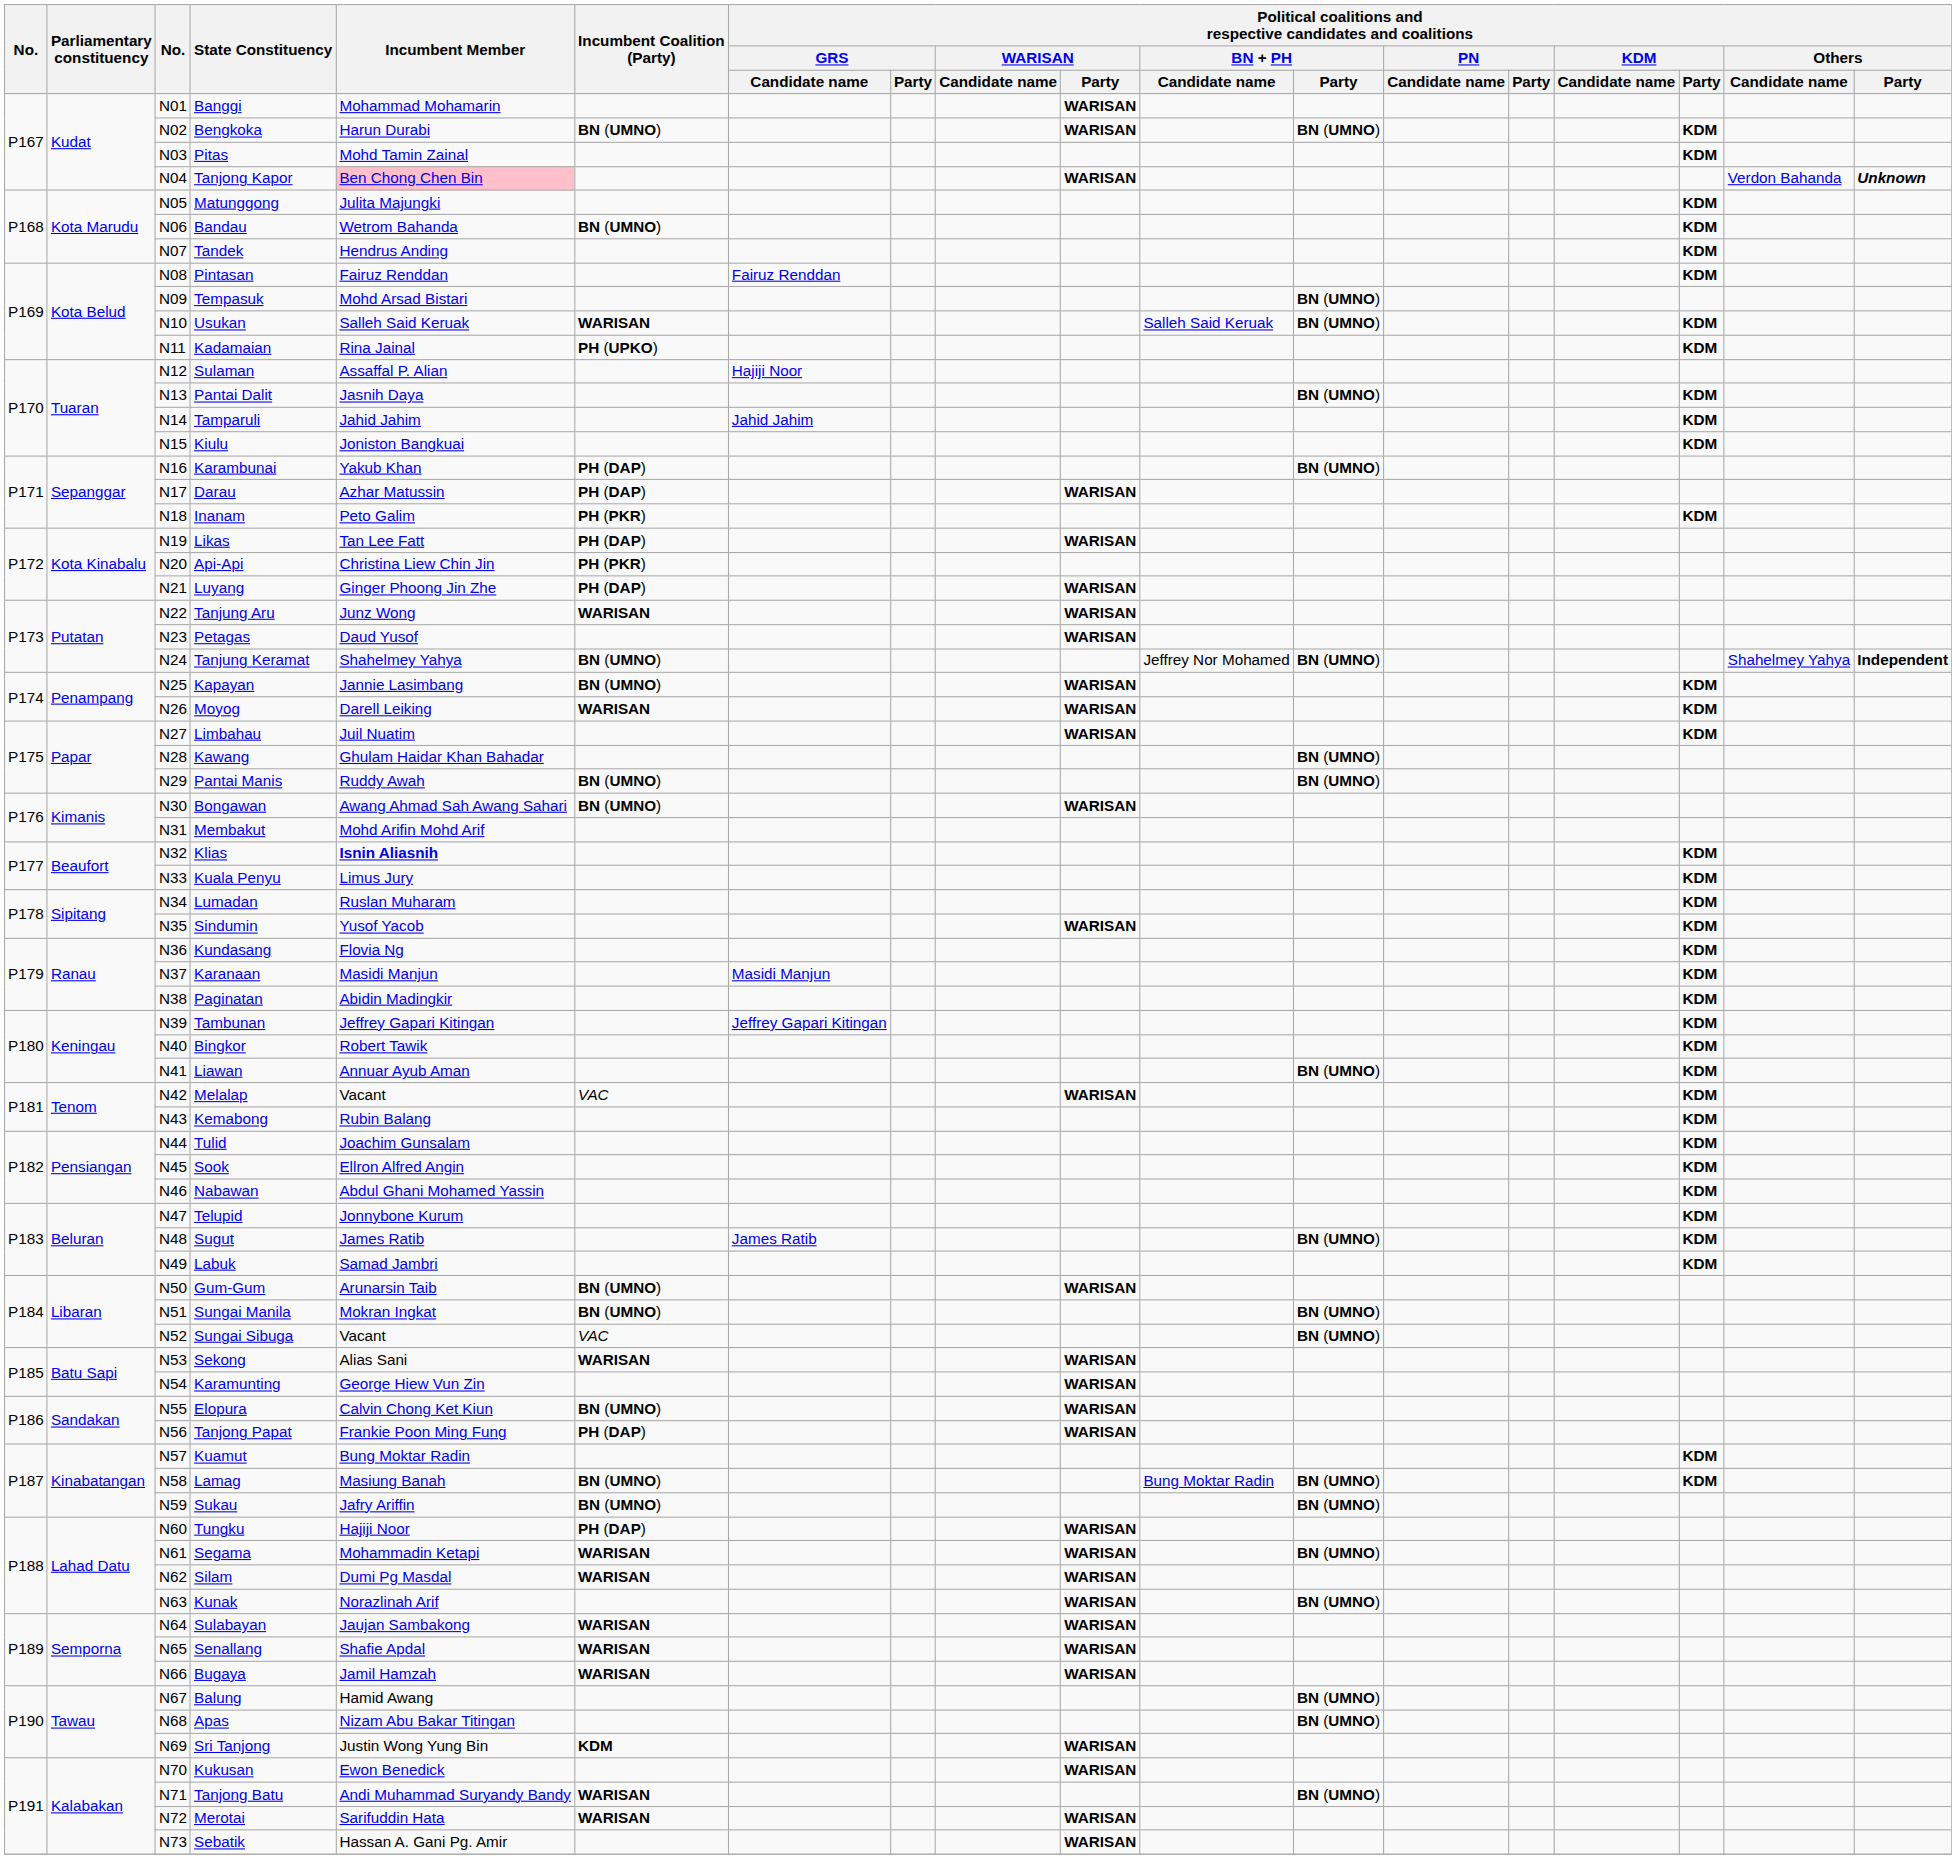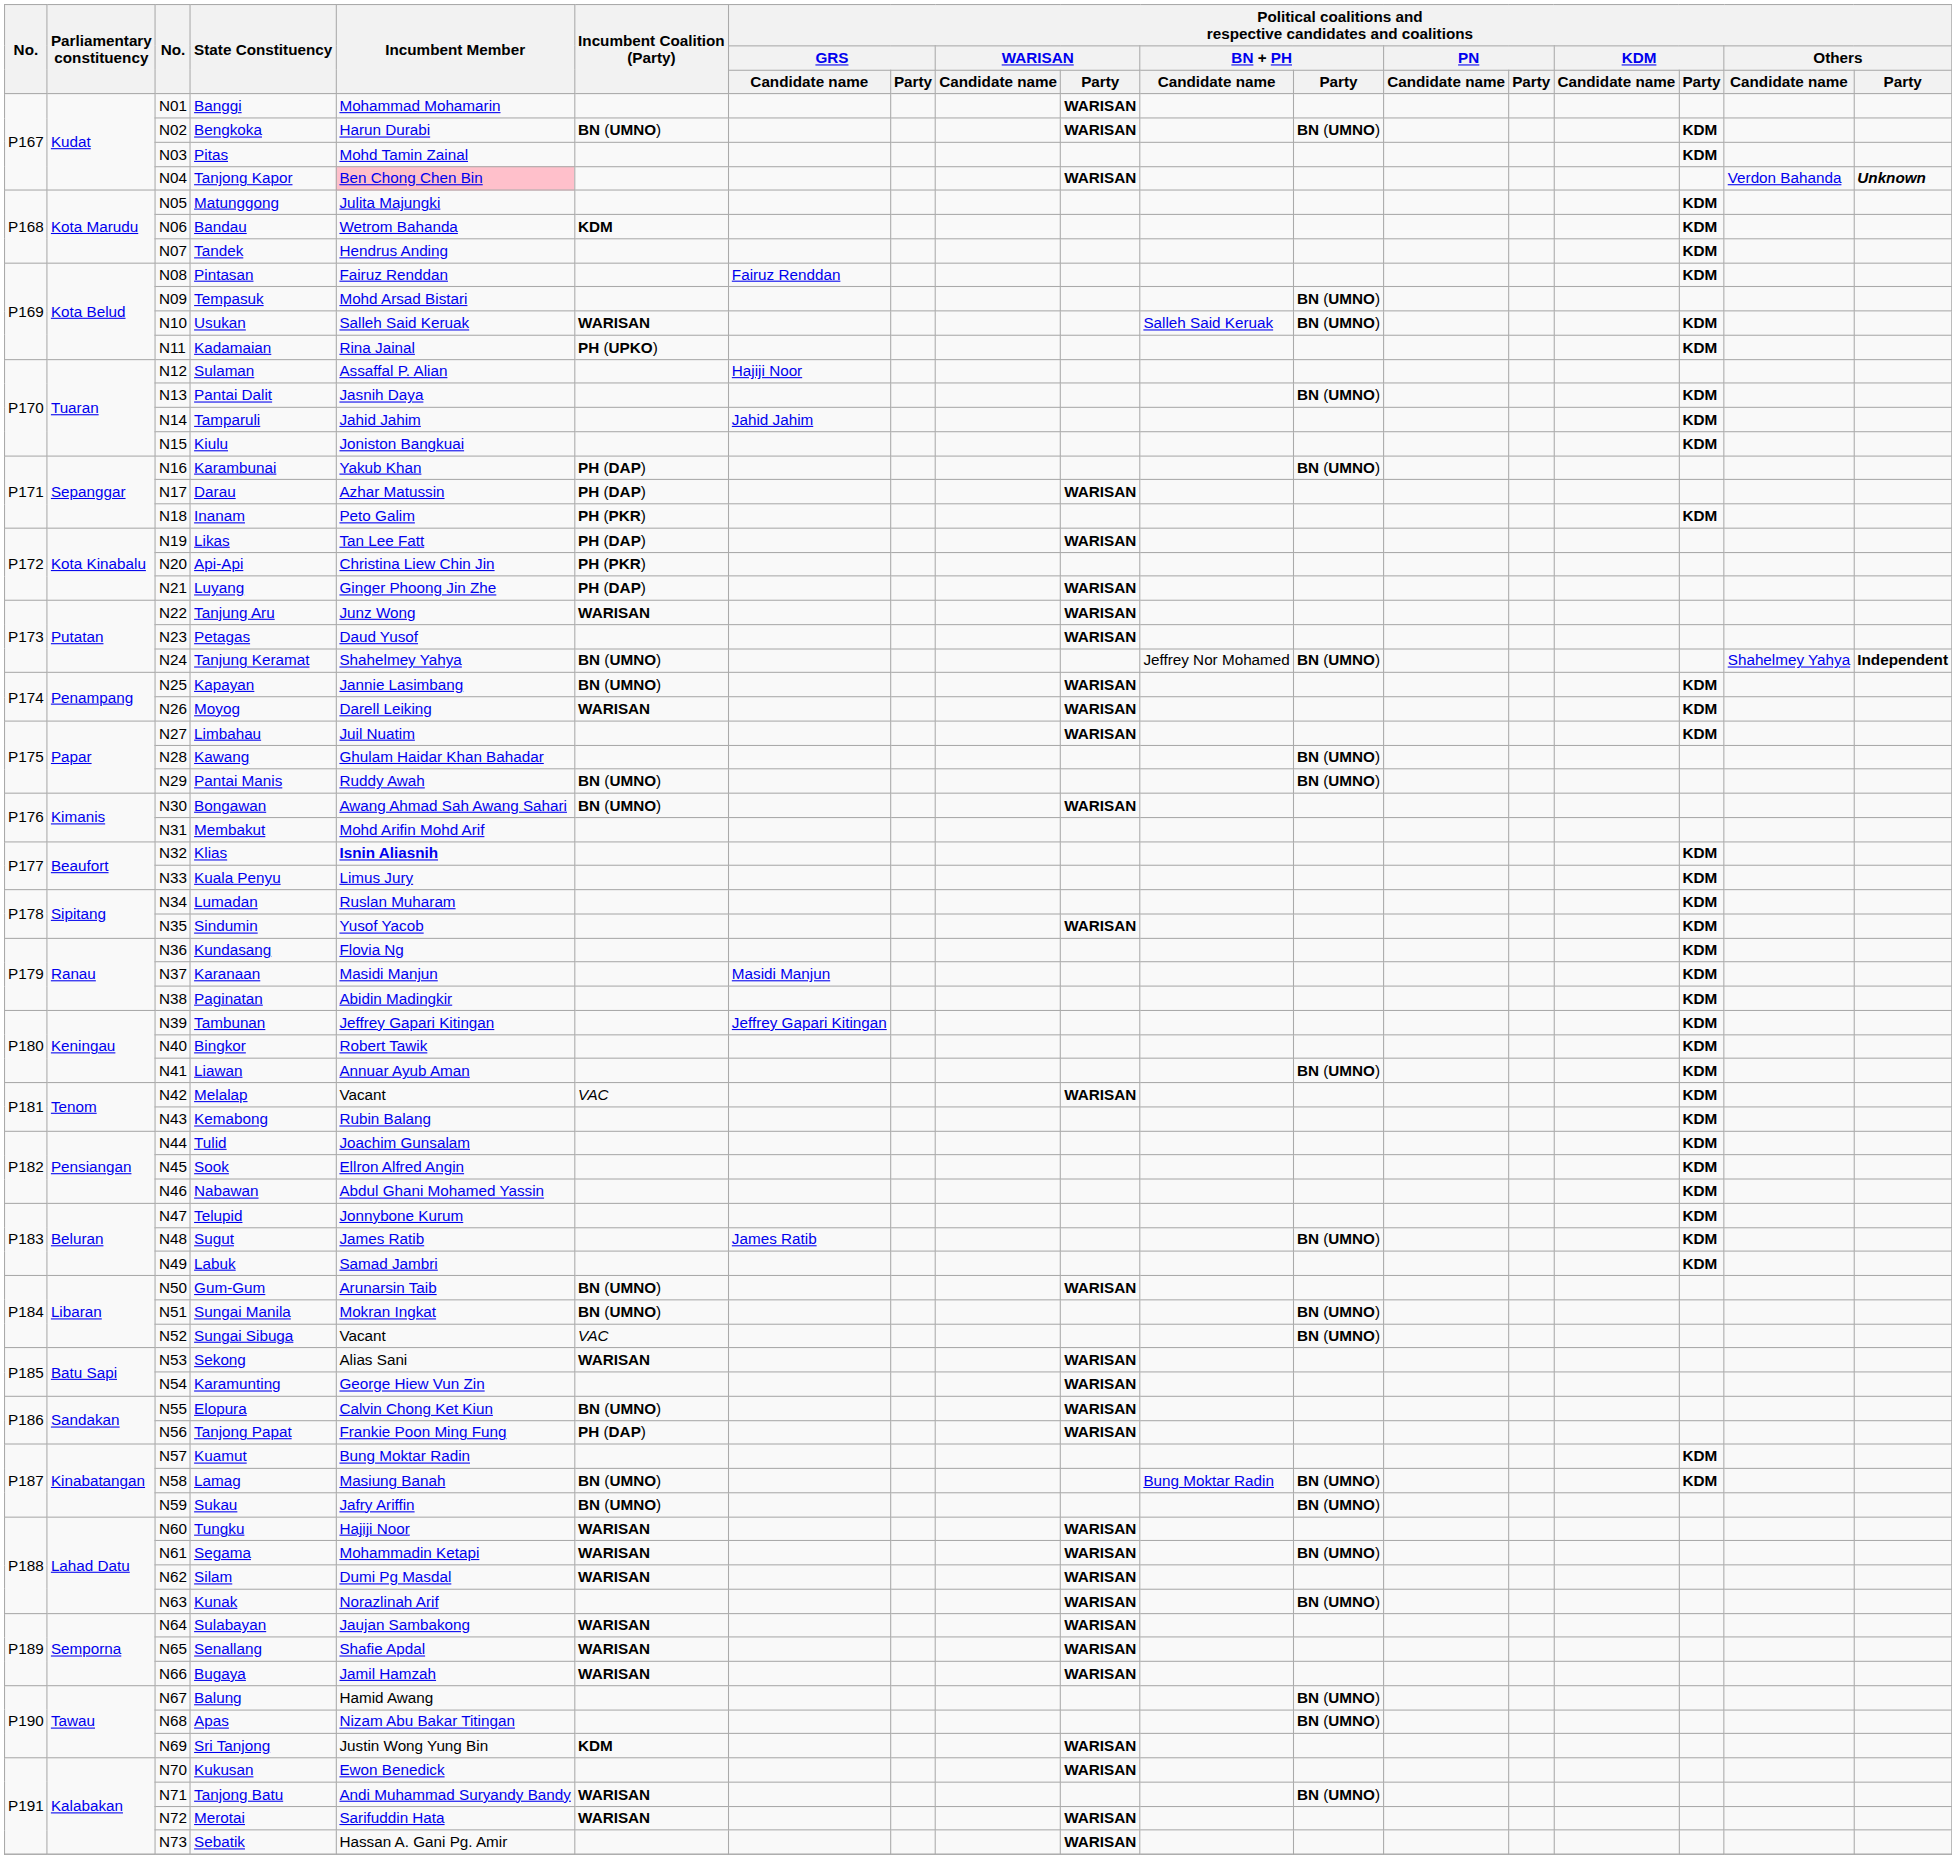(620, 227) BN (UMNO) -> (595, 227) KDM
(612, 1529) PH (DAP) -> (614, 1529) WARISAN
